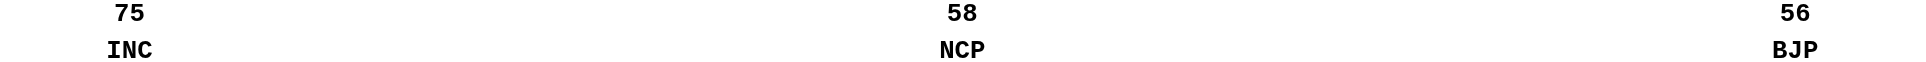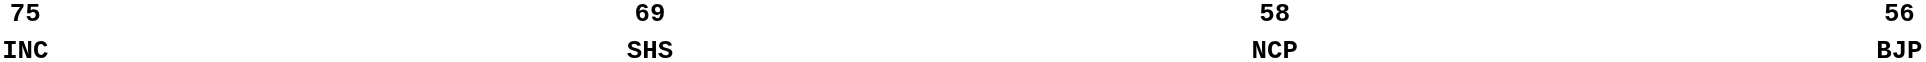+ column: (650, 14)
